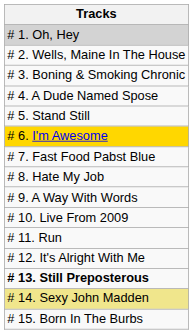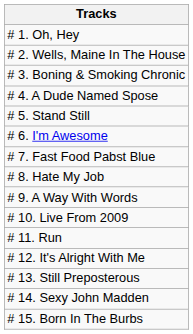(43, 34) lightgrey background -> (43, 34) no background
(58, 136) gold background -> (58, 136) no background
(78, 278) bold -> (74, 278) normal
(78, 298) khaki background -> (78, 298) no background
